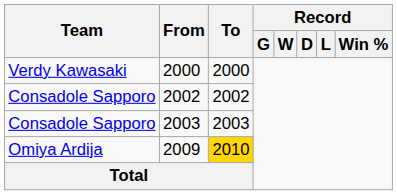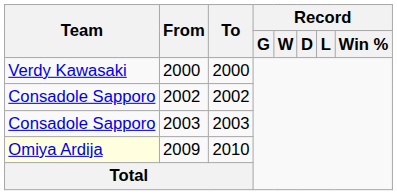(56, 149) no background -> (56, 149) lightyellow background
(231, 149) gold background -> (231, 149) no background
